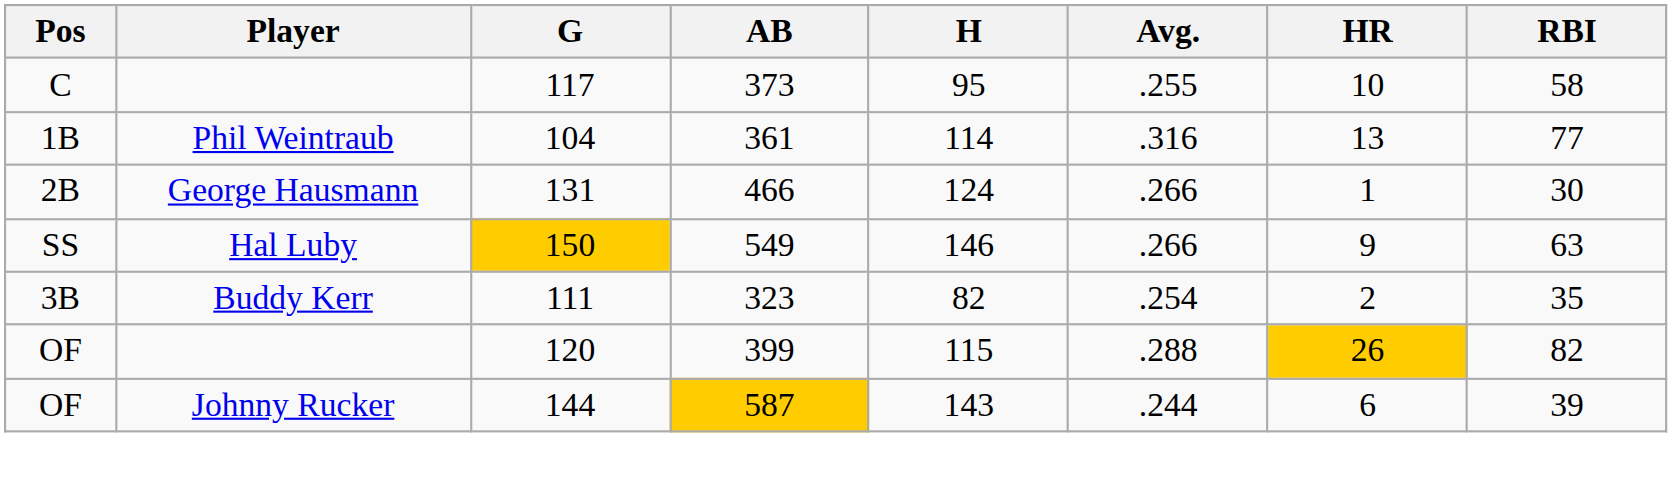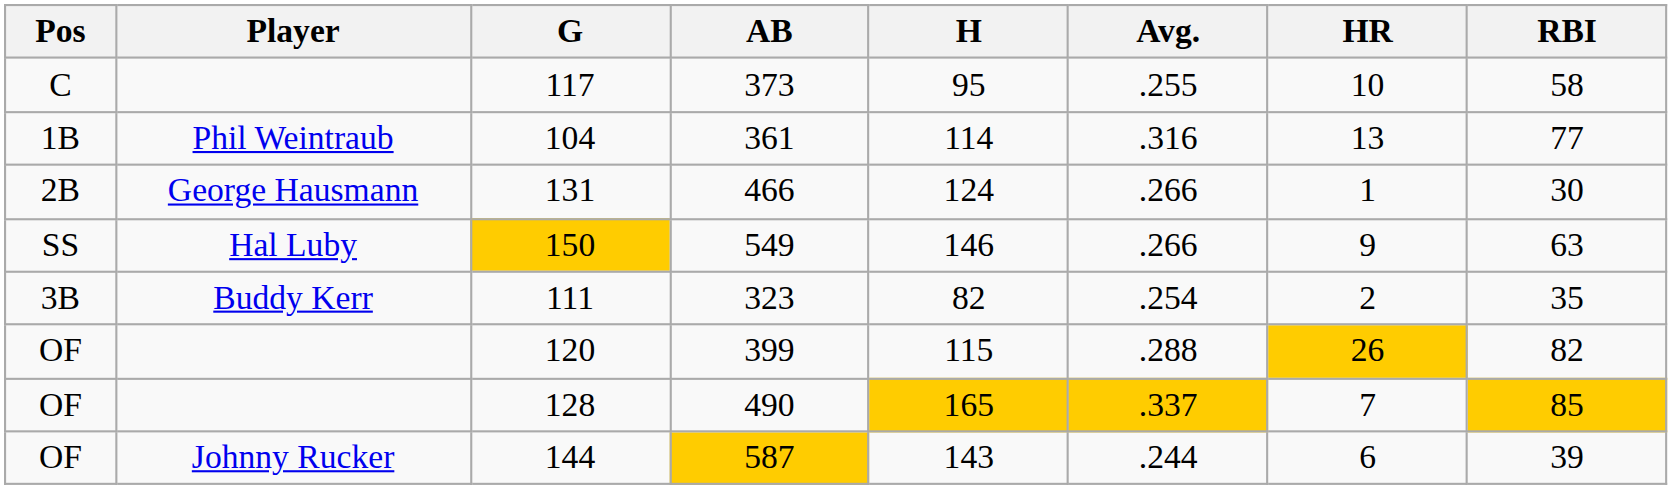+ row: (570, 404)
